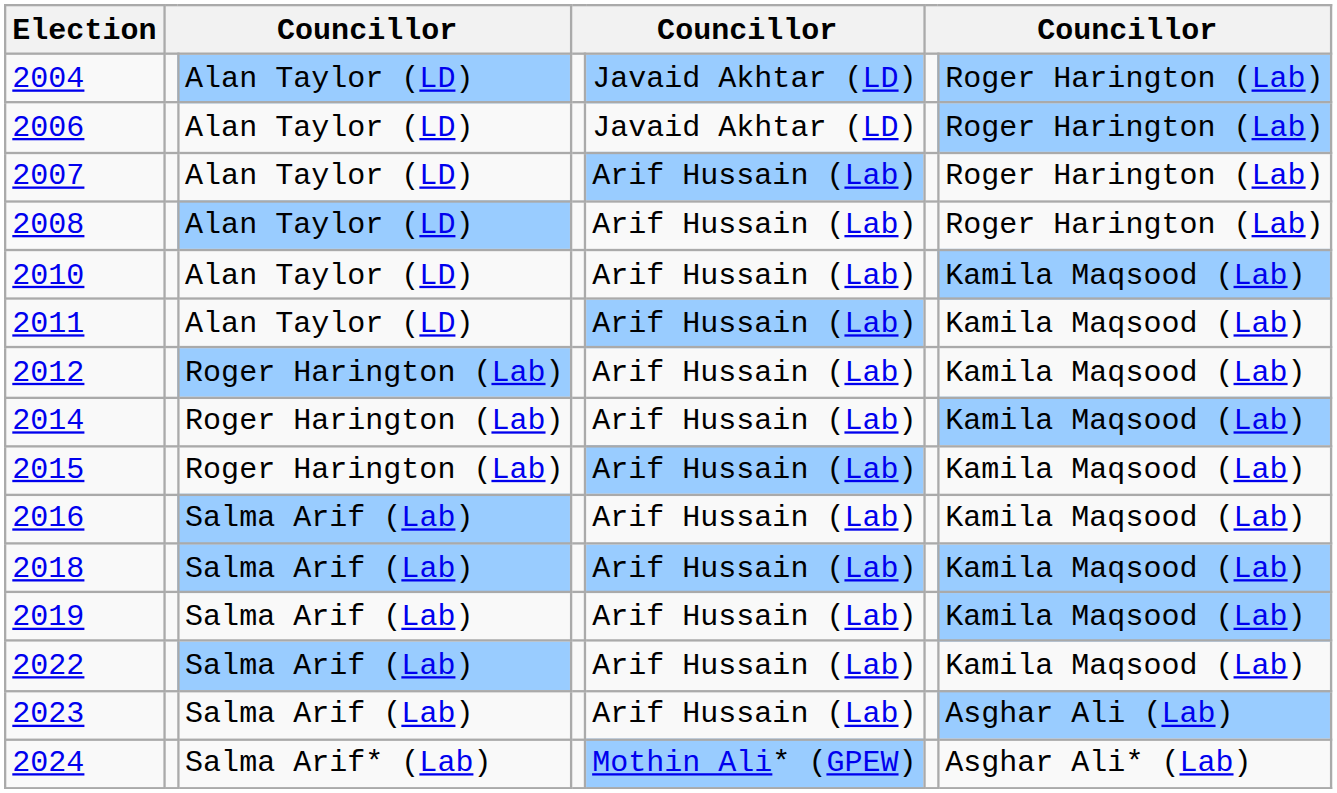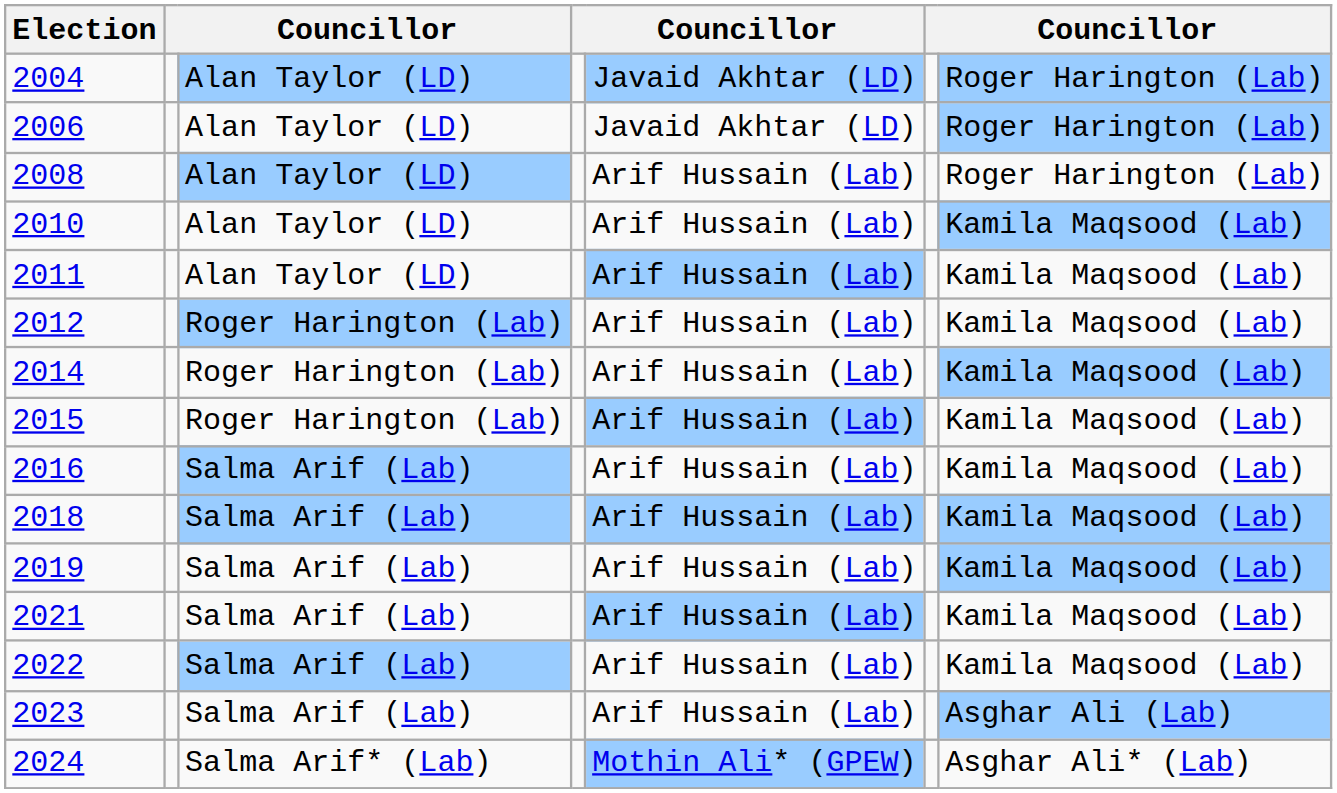- row: (48, 176)
+ row: (48, 617)
